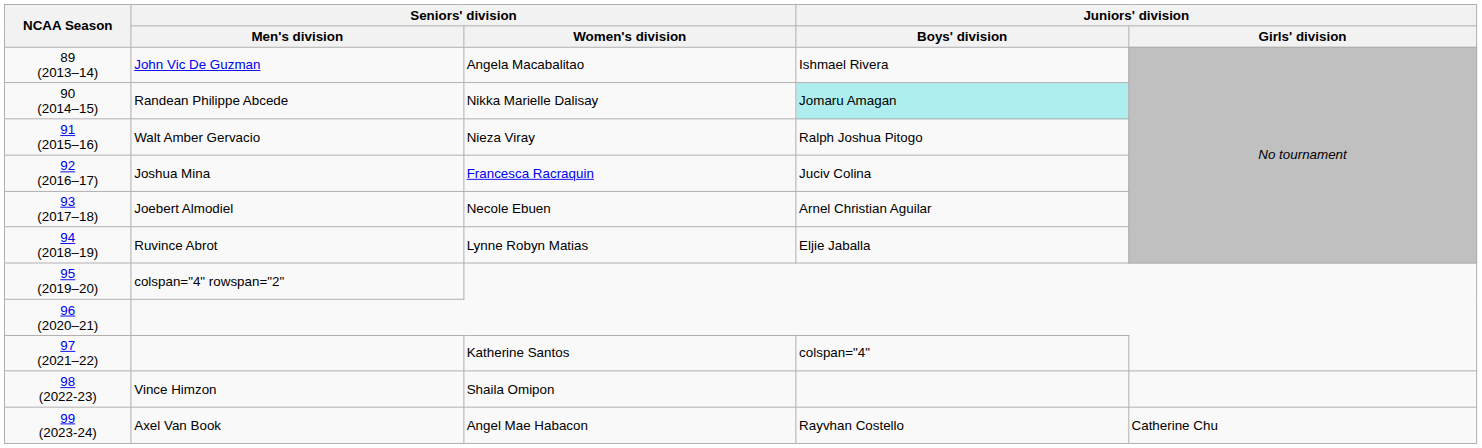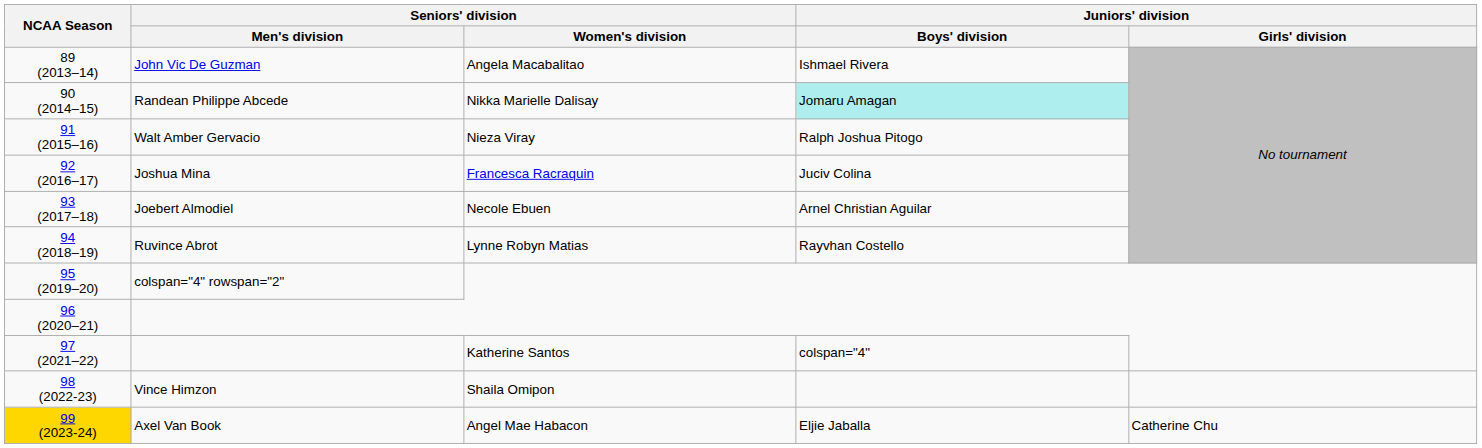(835, 245) Eljie Jaballa -> (852, 245) Rayvhan Costello
(68, 426) no background -> (68, 426) gold background
(852, 426) Rayvhan Costello -> (835, 426) Eljie Jaballa
